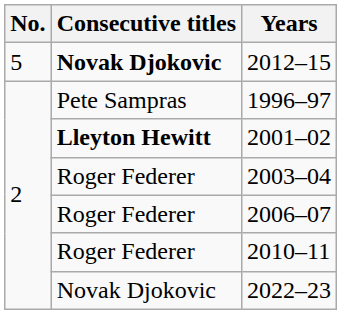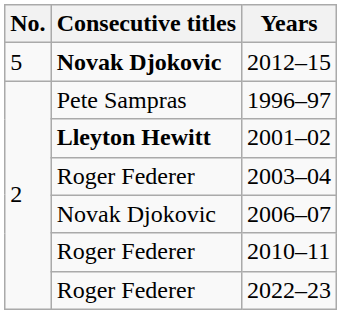(126, 213) Roger Federer -> (136, 213) Novak Djokovic
(136, 289) Novak Djokovic -> (126, 289) Roger Federer
